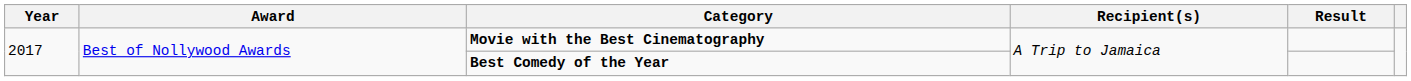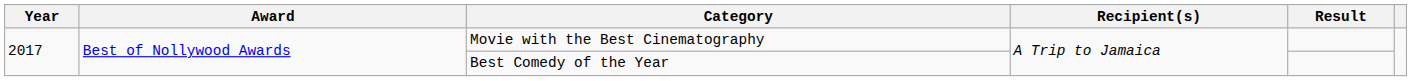(617, 40) bold -> (617, 40) normal
(570, 63) bold -> (570, 63) normal
